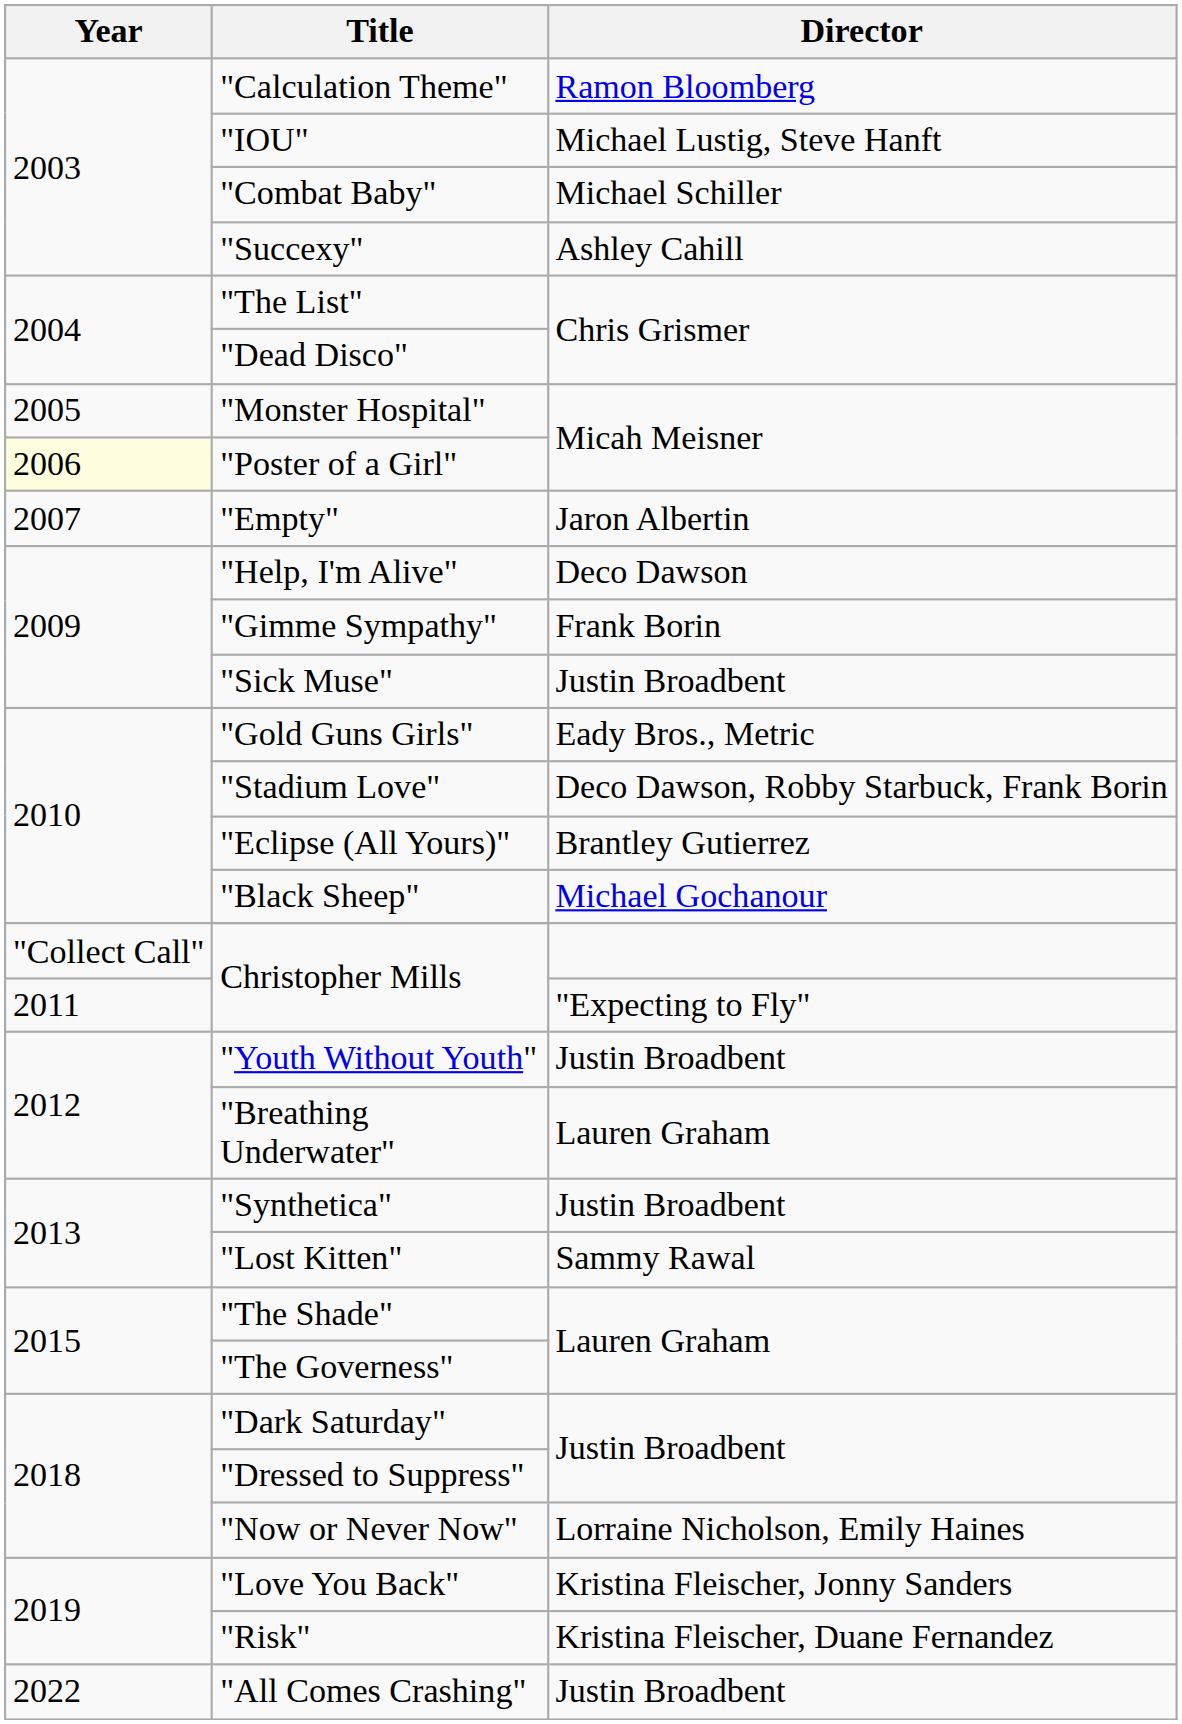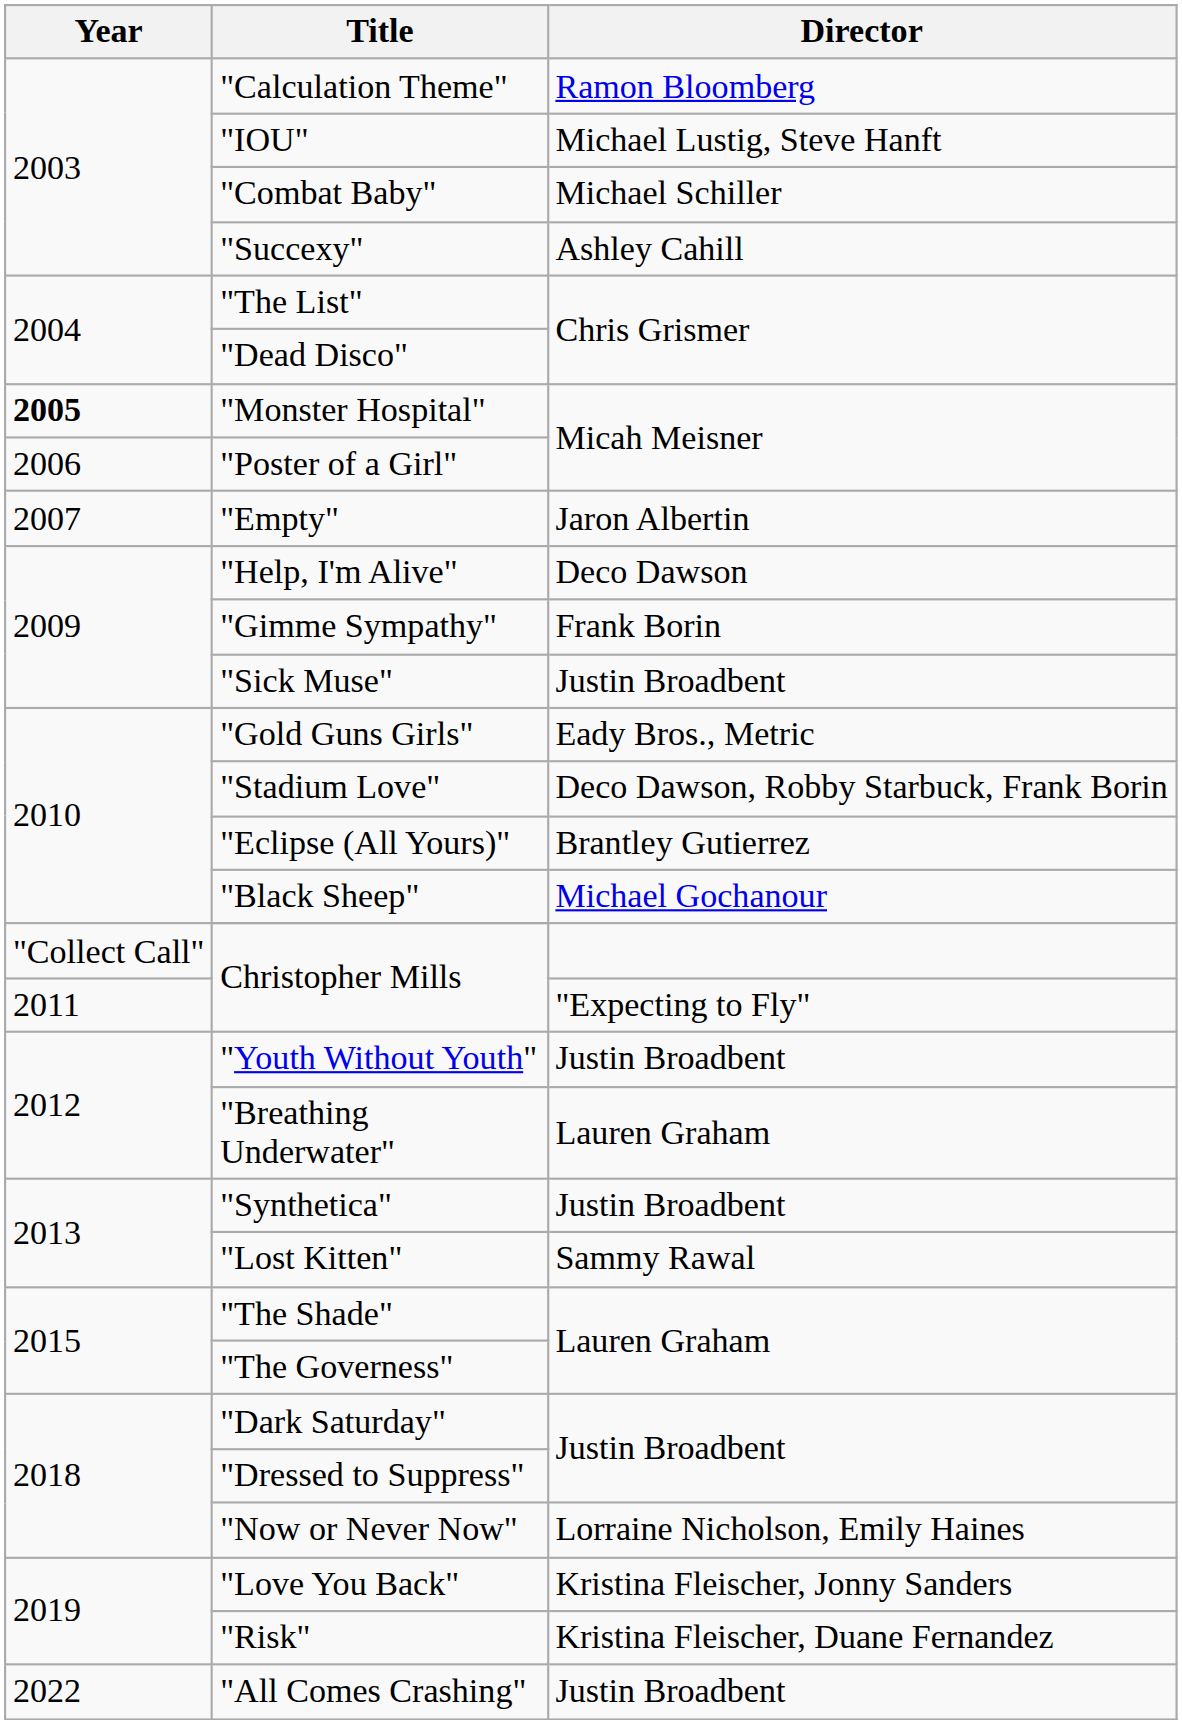(47, 409) normal -> (47, 409) bold
(47, 463) lightyellow background -> (47, 463) no background
